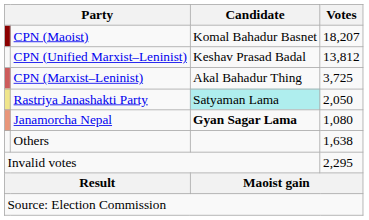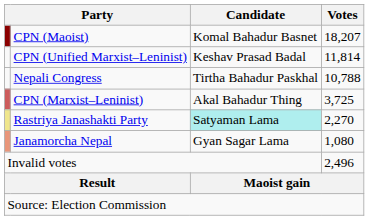(341, 57) 13,812 -> (342, 57) 11,814
+ row: (58, 78)
(338, 99) 2,050 -> (339, 120) 2,270
(245, 120) bold -> (241, 141) normal
- row: (31, 141)
(338, 162) 2,295 -> (339, 162) 2,496
